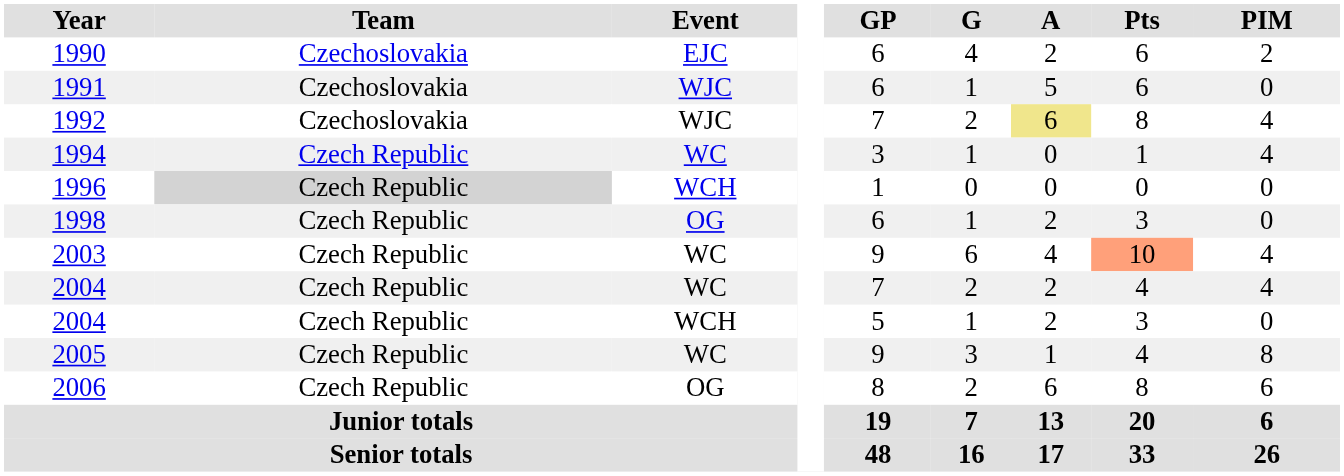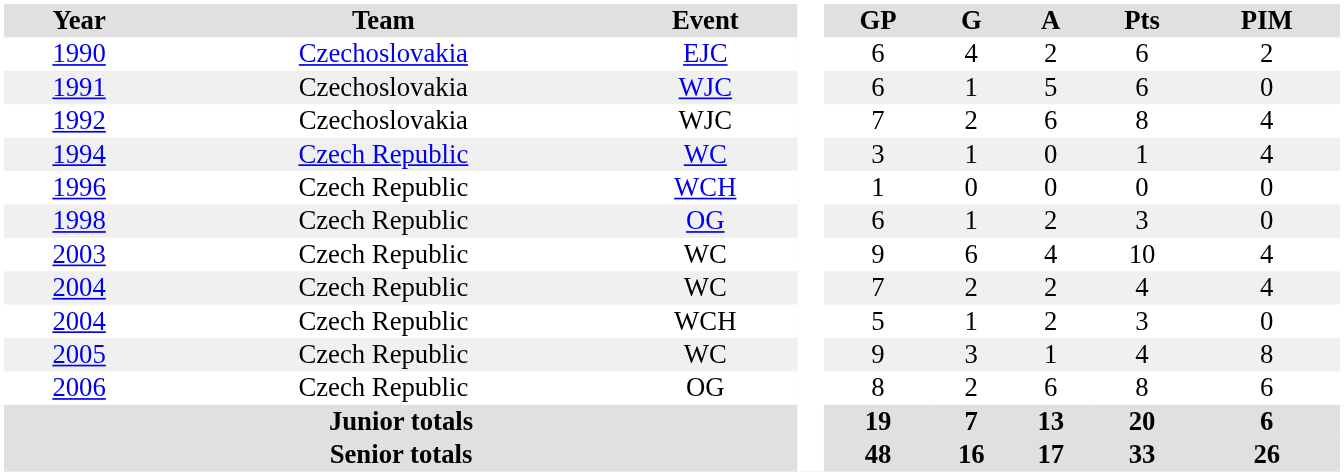(1051, 120) khaki background -> (1051, 120) no background
(383, 187) lightgrey background -> (383, 187) no background
(1142, 254) lightsalmon background -> (1142, 254) no background
